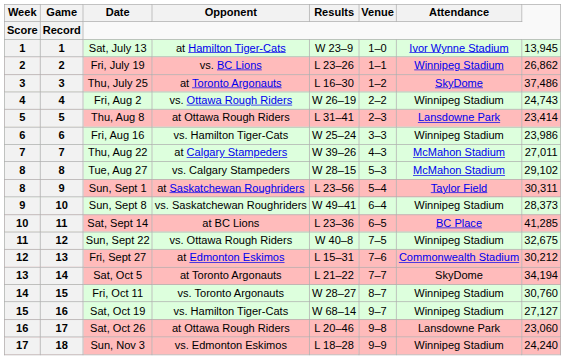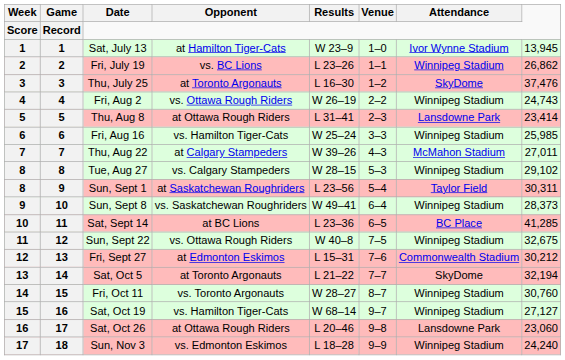(541, 83) 37,486 -> (541, 83) 37,476
(541, 135) 23,986 -> (541, 135) 25,985
(459, 170) McMahon Stadium -> (459, 170) Winnipeg Stadium
(541, 275) 34,194 -> (541, 275) 32,194
